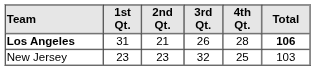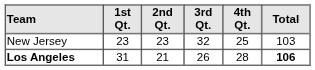rows swapped: (41, 41) <-> (37, 57)
